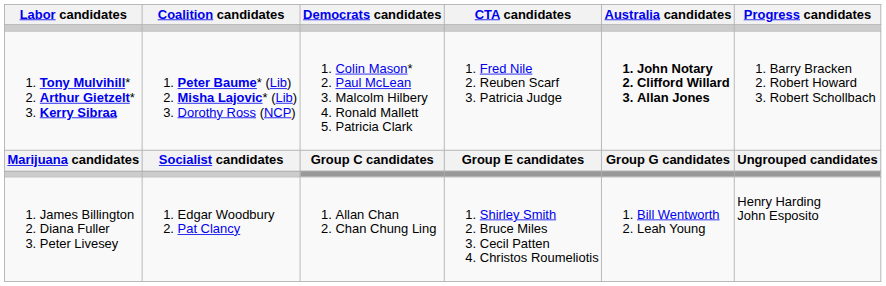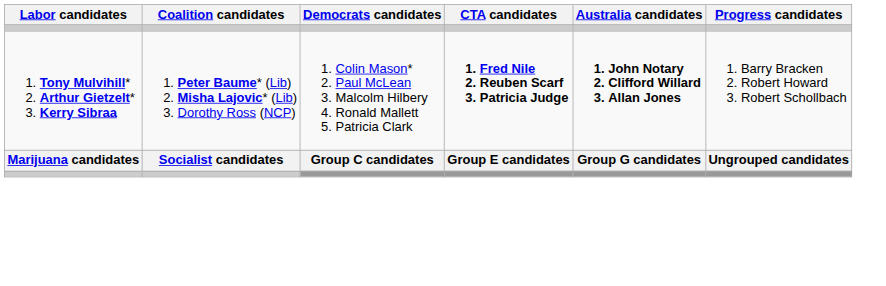(523, 83) normal -> (509, 83) bold
- row: (73, 229)
